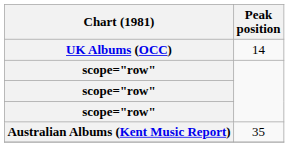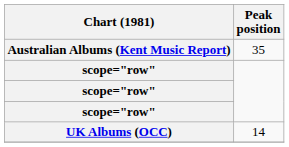rows swapped: (119, 132) <-> (119, 49)
